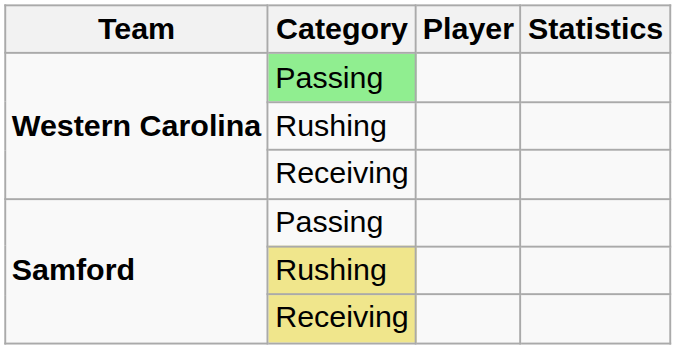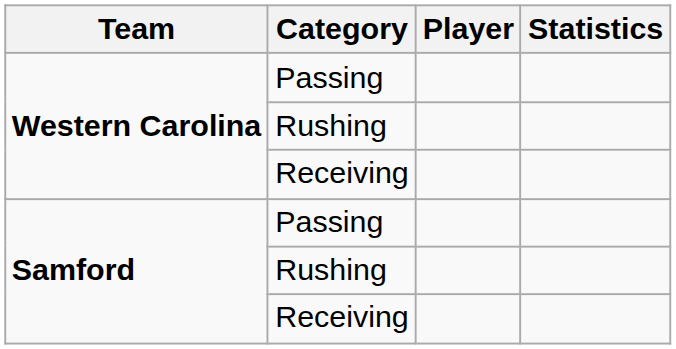(329, 77) lightgreen background -> (329, 77) no background
(331, 270) khaki background -> (331, 270) no background
(342, 318) khaki background -> (342, 318) no background
